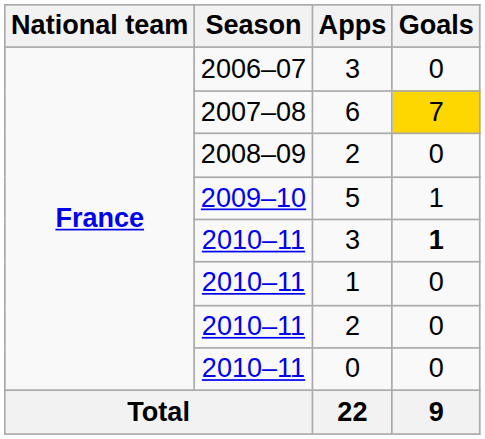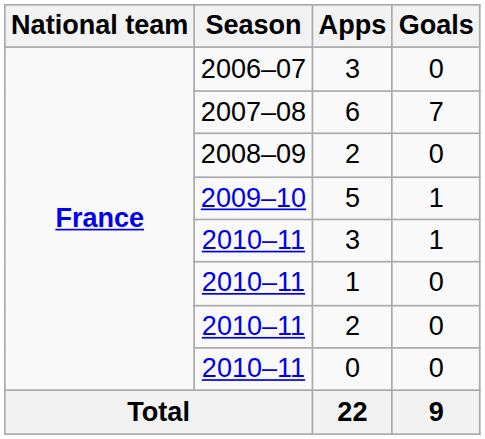(436, 111) gold background -> (436, 111) no background
(436, 240) bold -> (436, 240) normal
